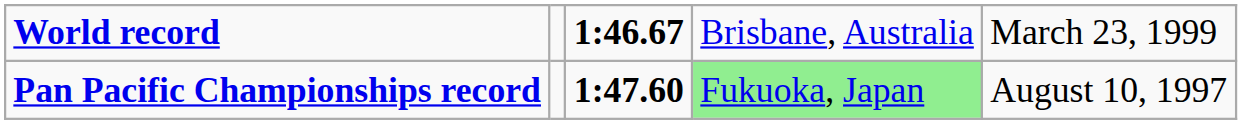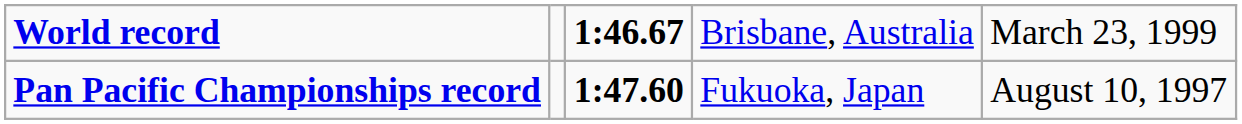(812, 89) lightgreen background -> (812, 89) no background
